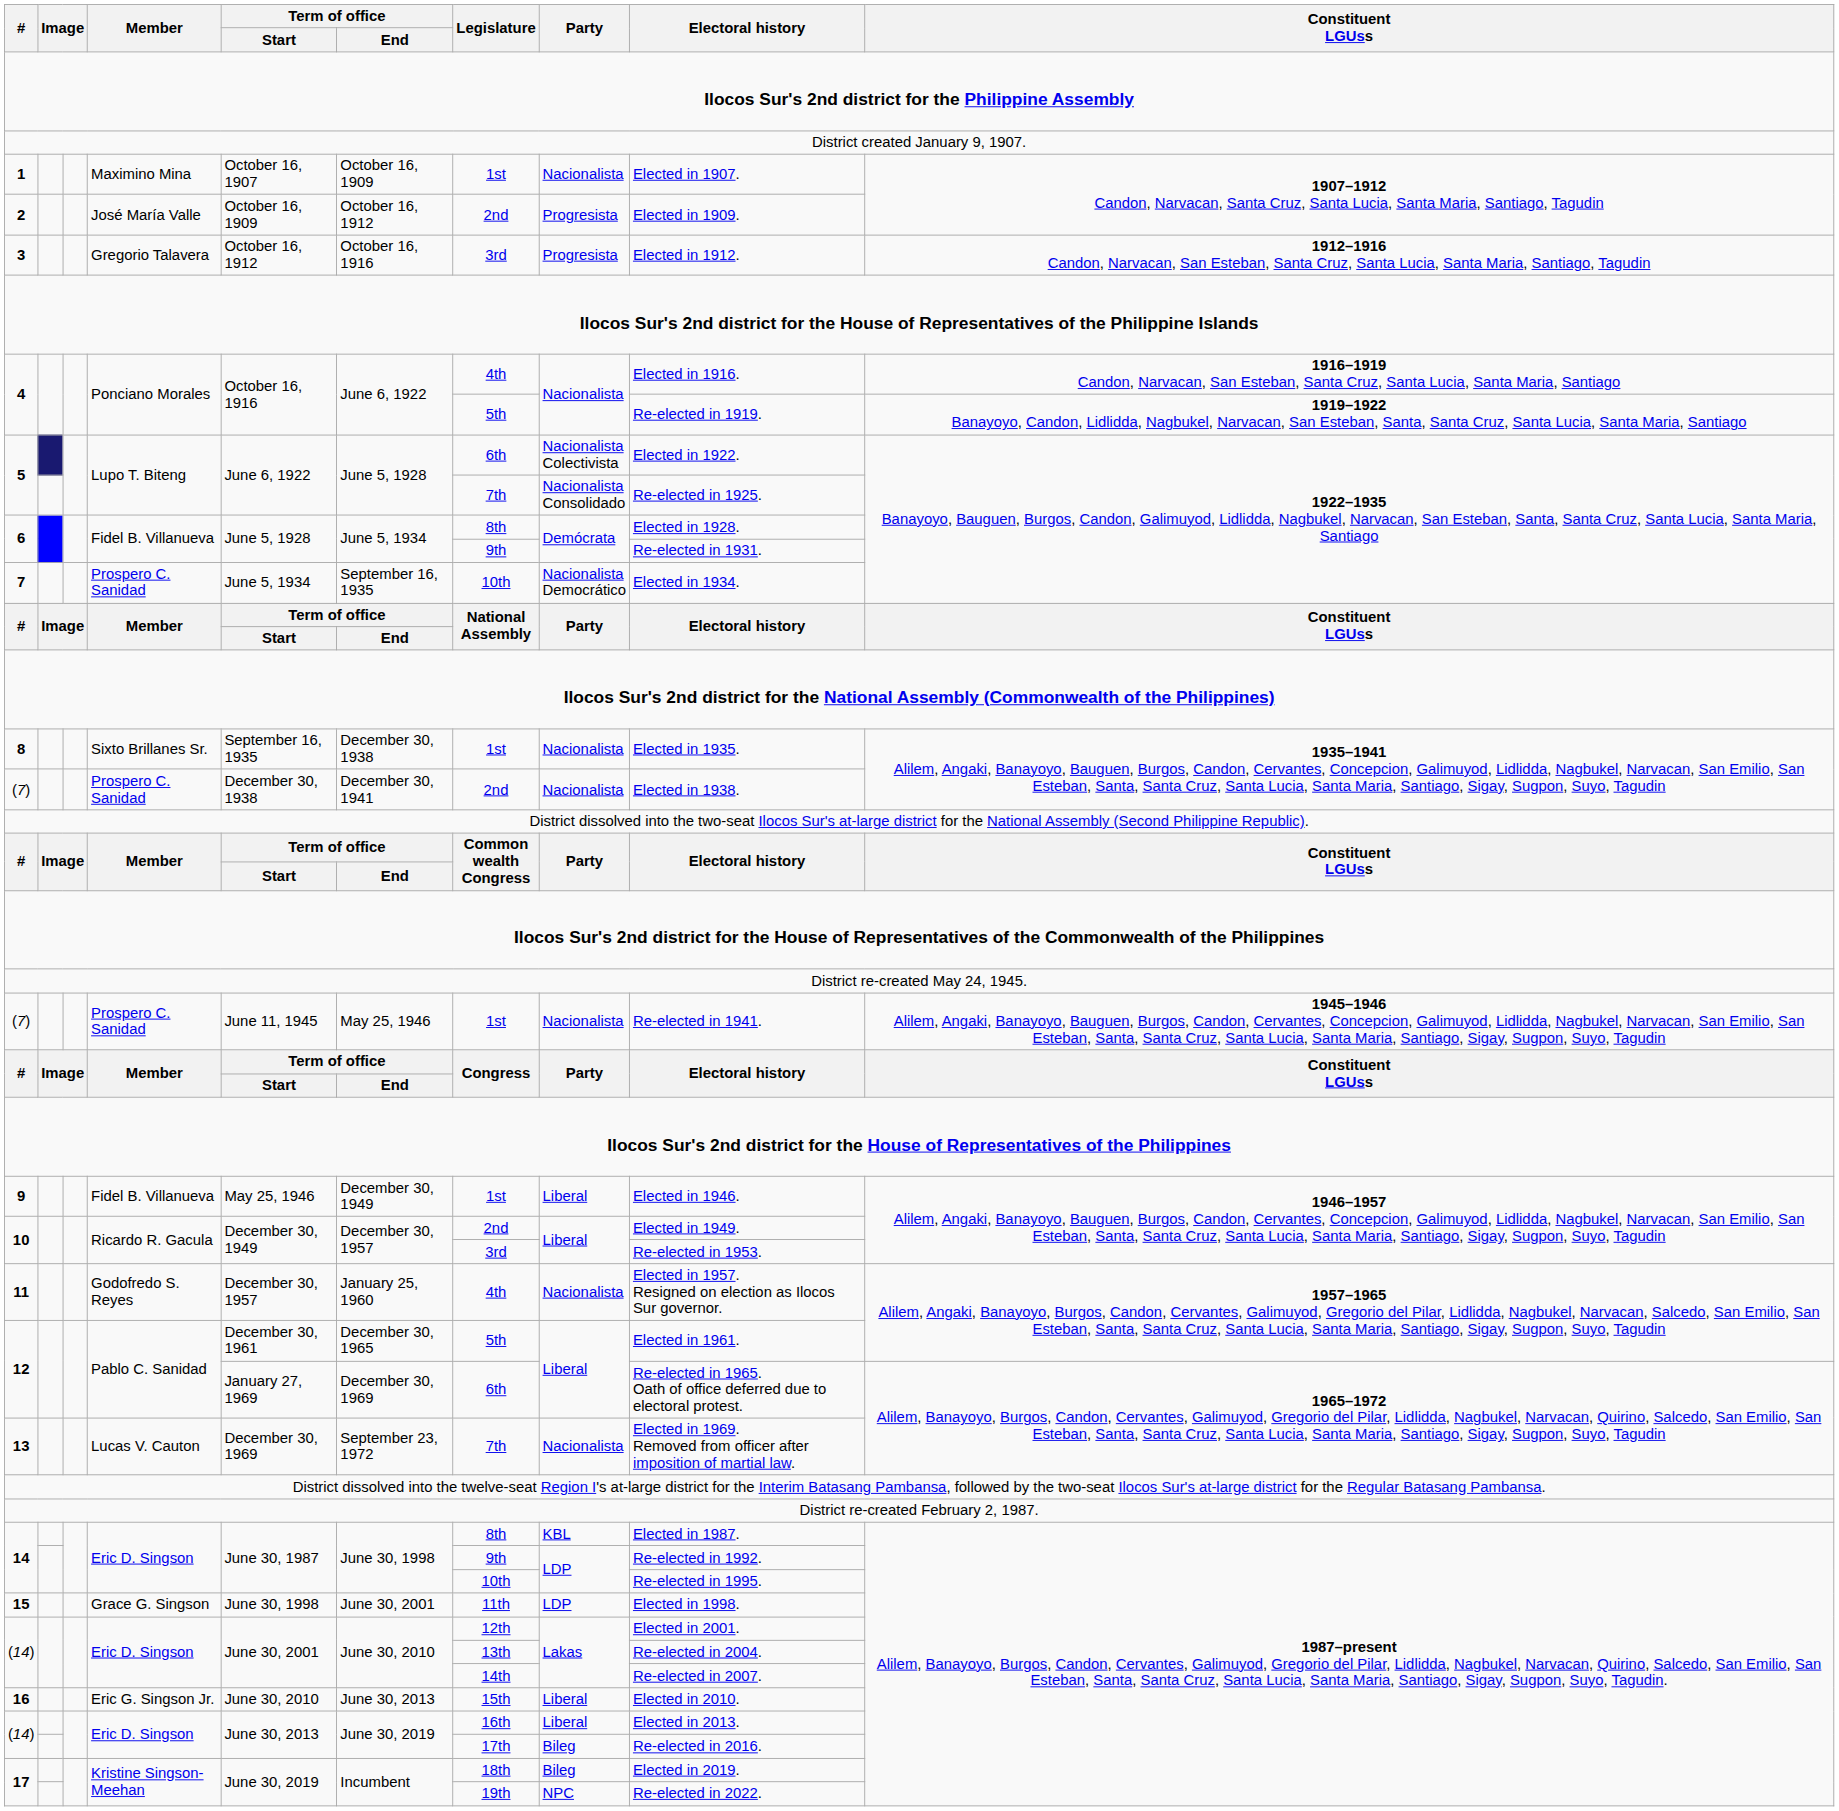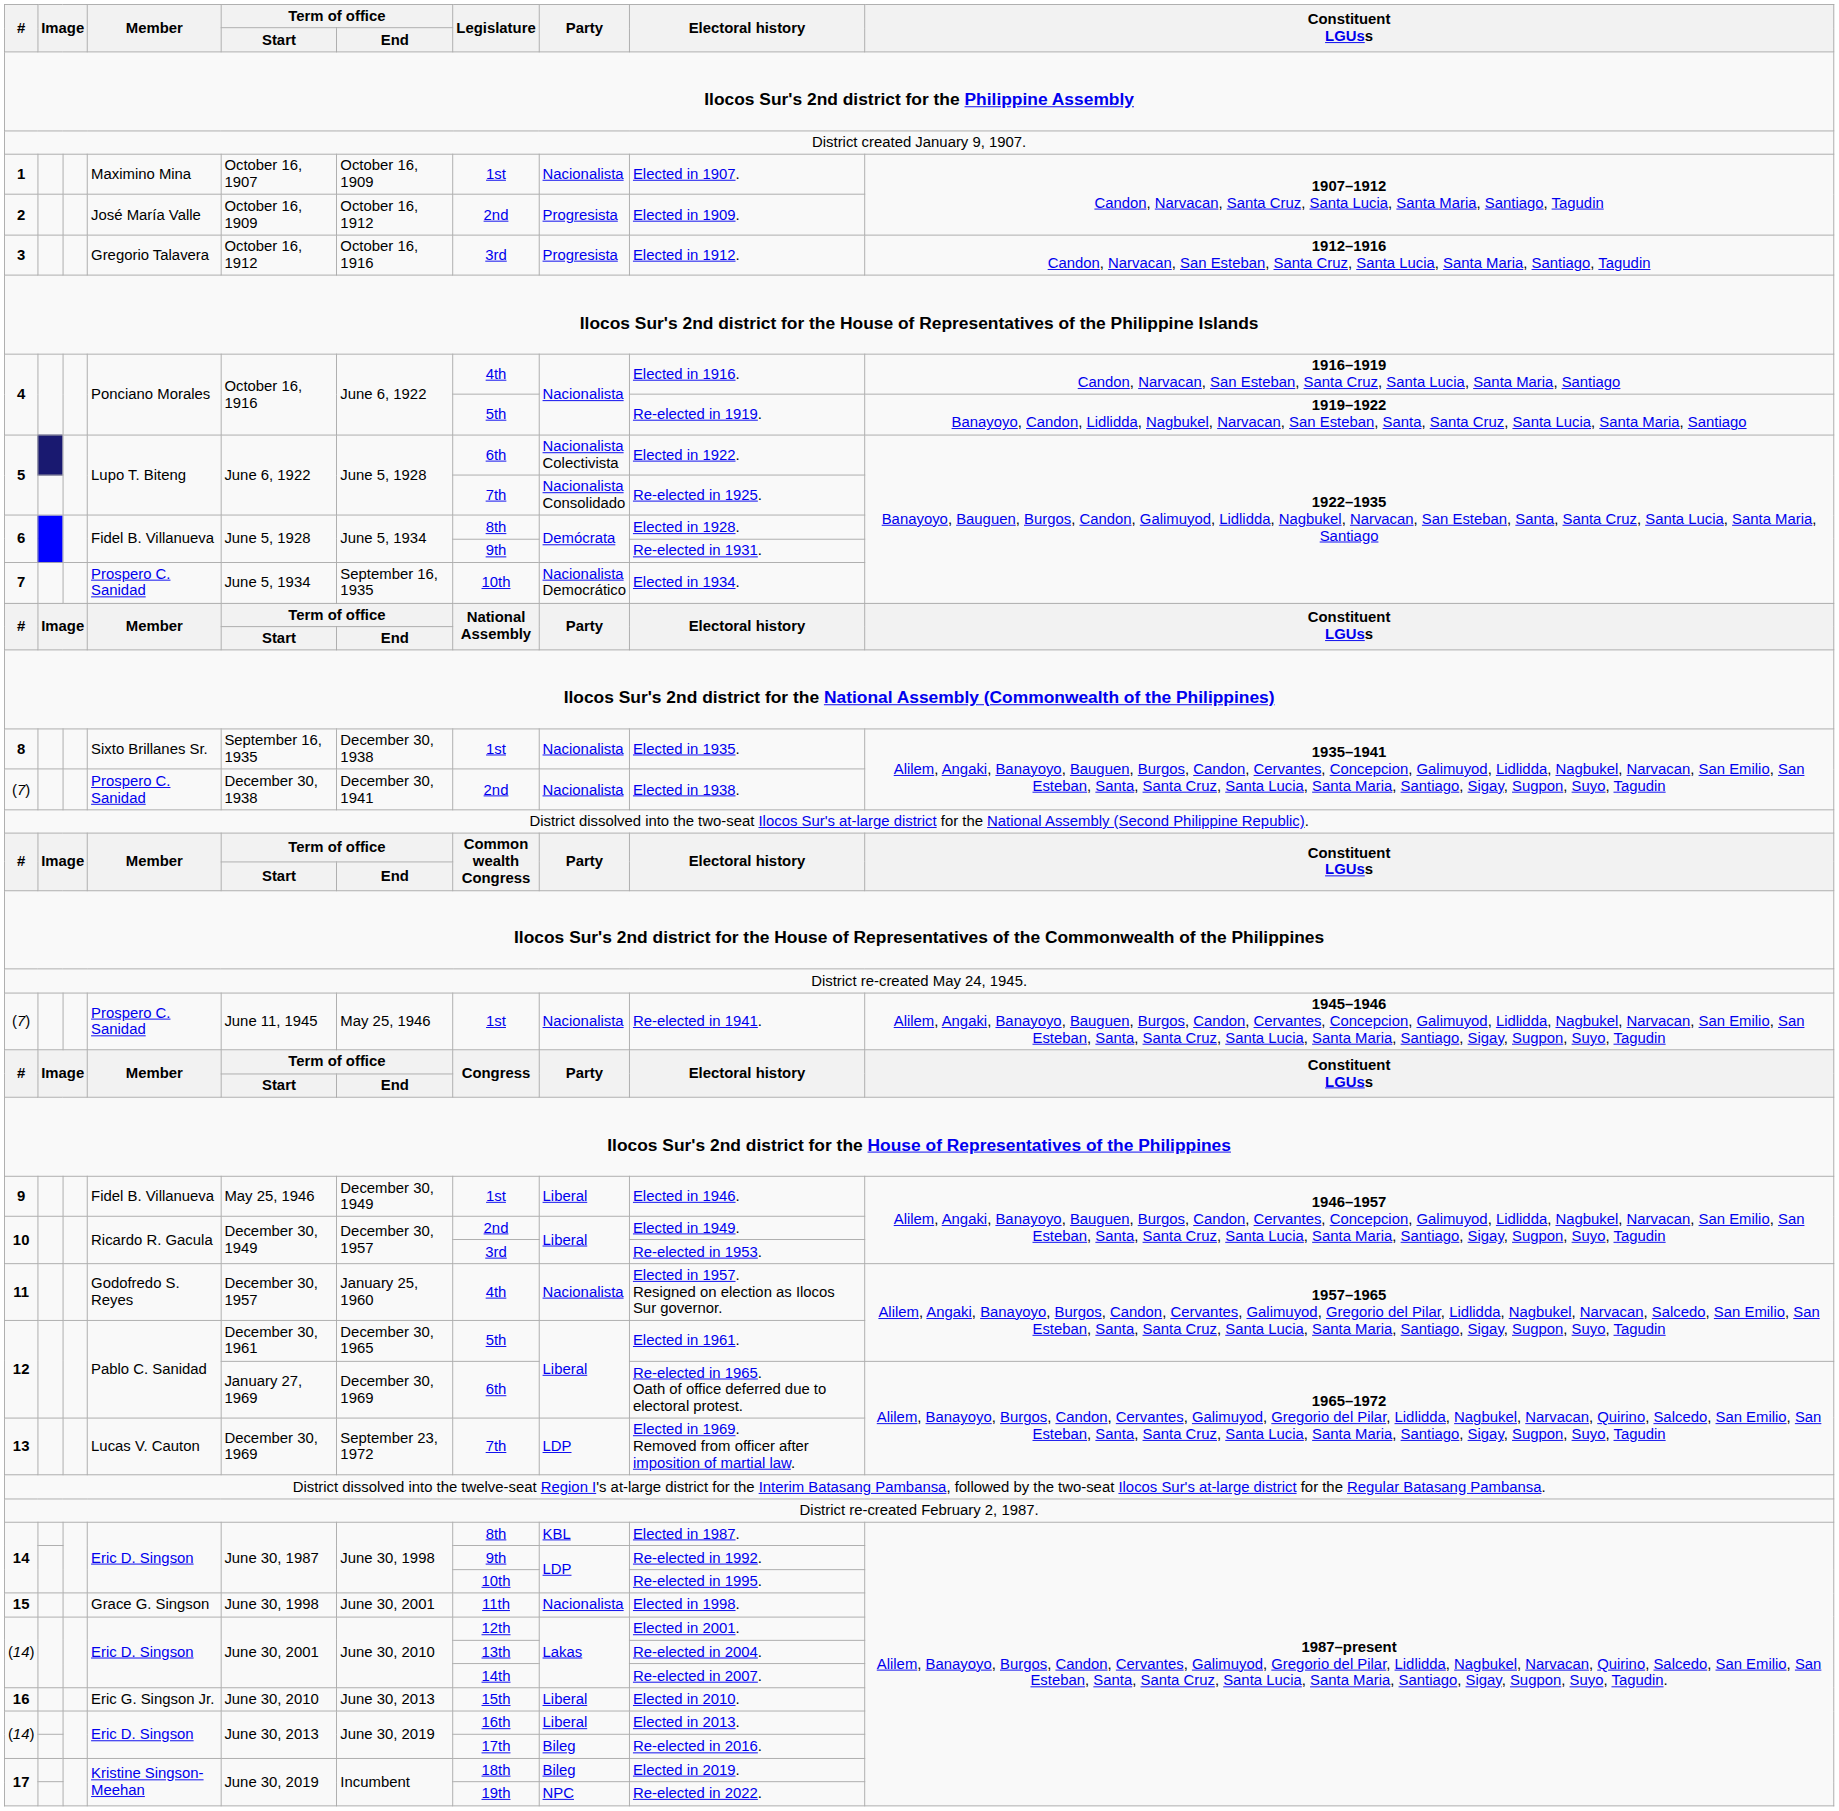(583, 1446) Nacionalista -> (557, 1446) LDP
(557, 1604) LDP -> (583, 1604) Nacionalista
